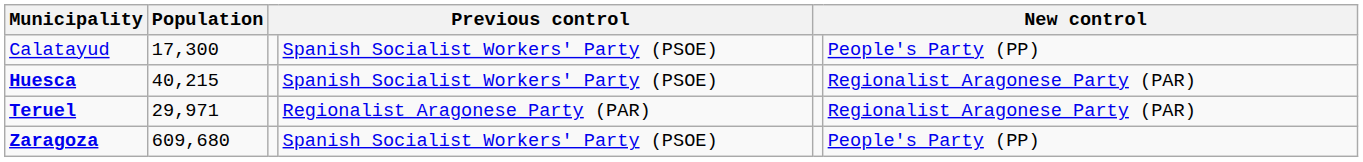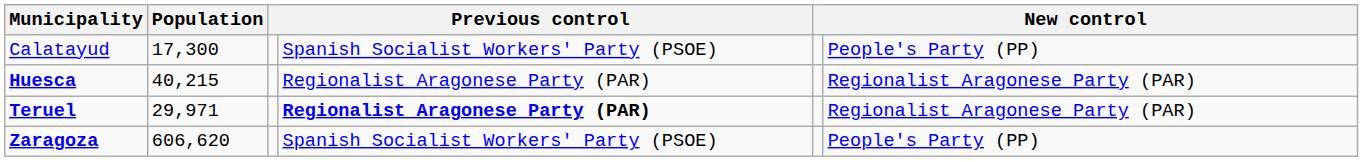(500, 80) Spanish Socialist Workers' Party (PSOE) -> (467, 80) Regionalist Aragonese Party (PAR)
(467, 111) normal -> (467, 111) bold
(191, 141) 609,680 -> (191, 141) 606,620
